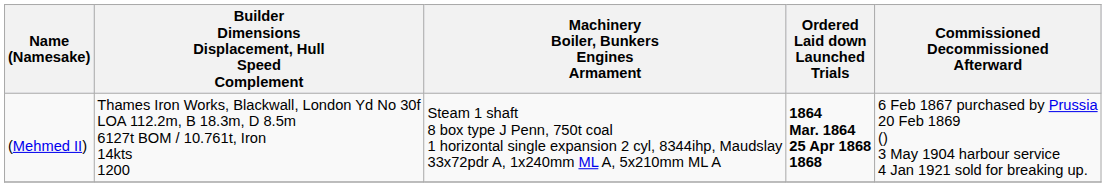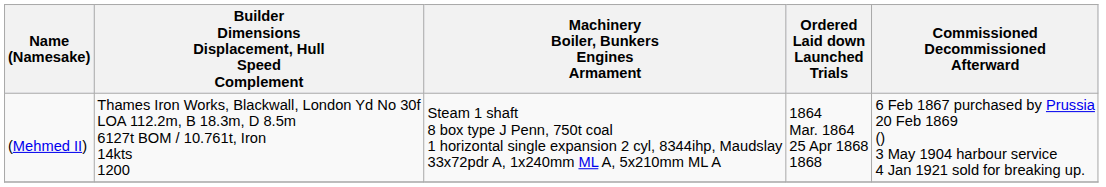(830, 138) bold -> (829, 138) normal
